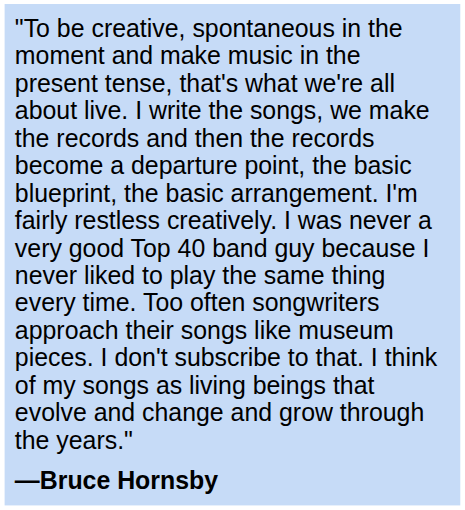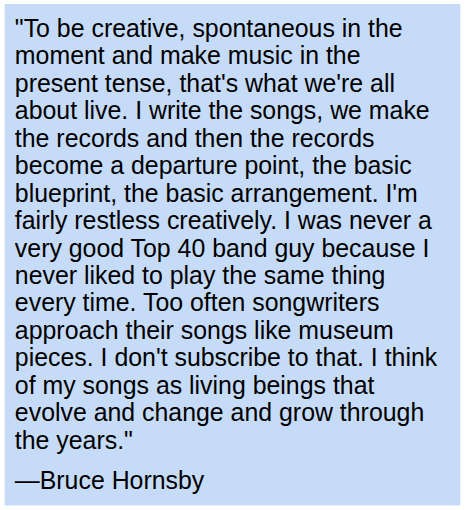(116, 481) bold -> (110, 481) normal
